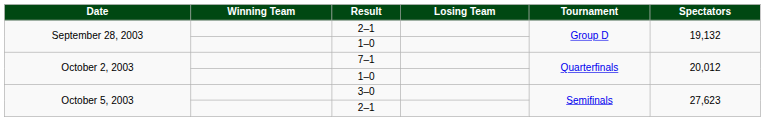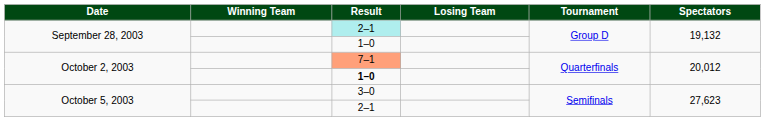(366, 28) no background -> (366, 28) paleturquoise background
(366, 60) no background -> (366, 60) lightsalmon background
(366, 76) normal -> (366, 76) bold
